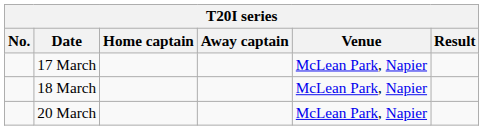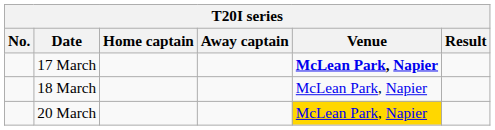(361, 64) normal -> (367, 64) bold
(361, 112) no background -> (361, 112) gold background
